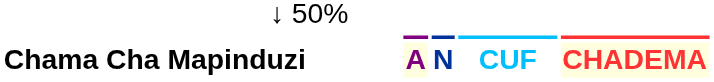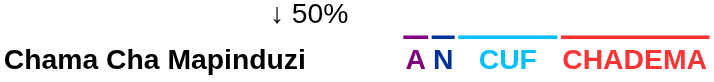(416, 59) lightyellow background -> (416, 59) no background
(635, 59) lightyellow background -> (635, 59) no background
